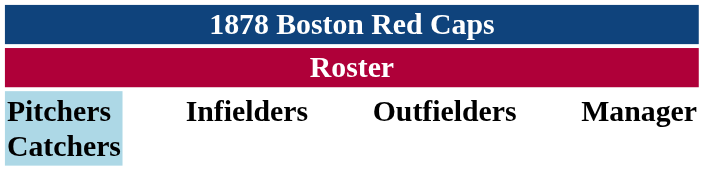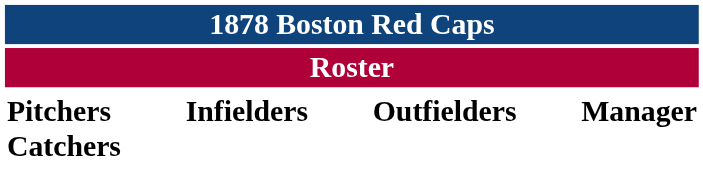(64, 127) lightblue background -> (64, 127) no background
